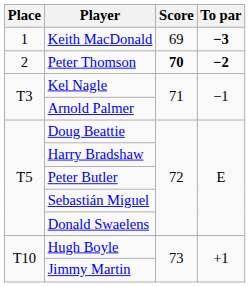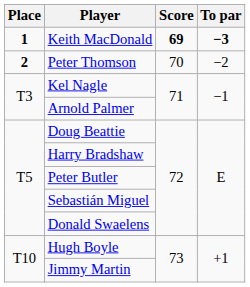(24, 39) normal -> (24, 39) bold
(176, 39) normal -> (176, 39) bold
(24, 62) normal -> (24, 62) bold
(176, 62) bold -> (176, 62) normal
(221, 62) bold -> (221, 62) normal
